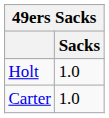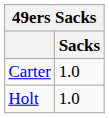rows swapped: (30, 98) <-> (24, 71)
